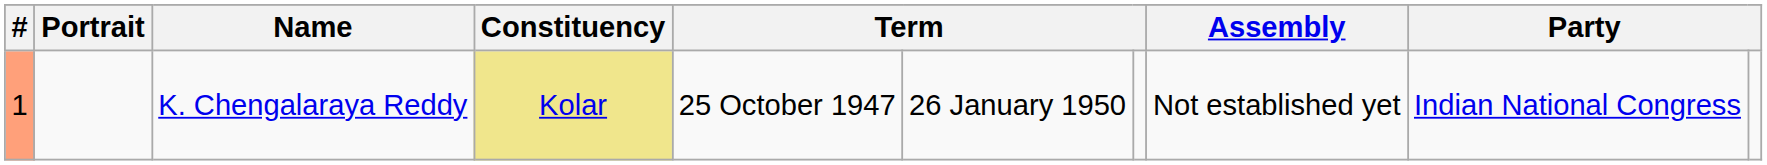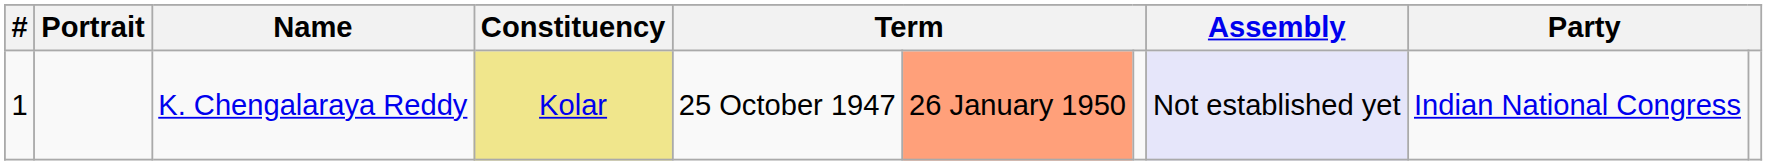(20, 105) lightsalmon background -> (20, 105) no background
(1018, 105) no background -> (1018, 105) lightsalmon background
(1277, 105) no background -> (1277, 105) lavender background
